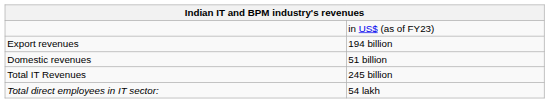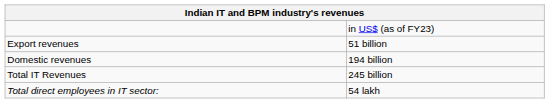(370, 44) 194 billion -> (368, 44) 51 billion
(368, 59) 51 billion -> (370, 59) 194 billion
